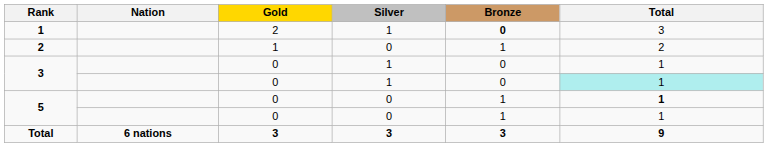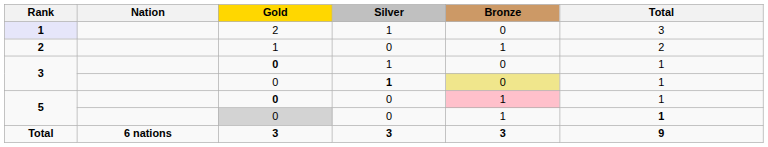(41, 30) no background -> (41, 30) lavender background
(503, 30) bold -> (503, 30) normal
(275, 64) normal -> (275, 64) bold
(389, 82) normal -> (389, 82) bold
(503, 82) no background -> (503, 82) khaki background
(661, 82) paleturquoise background -> (661, 82) no background
(275, 99) normal -> (275, 99) bold
(503, 99) no background -> (503, 99) pink background
(661, 99) bold -> (661, 99) normal
(275, 116) no background -> (275, 116) lightgrey background
(661, 116) normal -> (661, 116) bold
